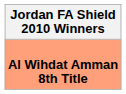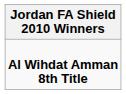(63, 71) lightsalmon background -> (63, 71) no background
